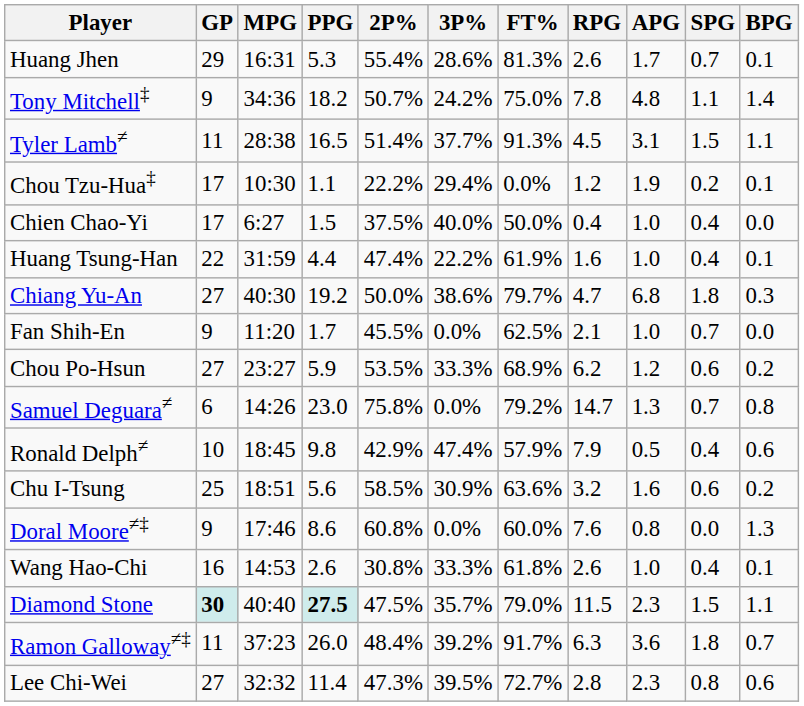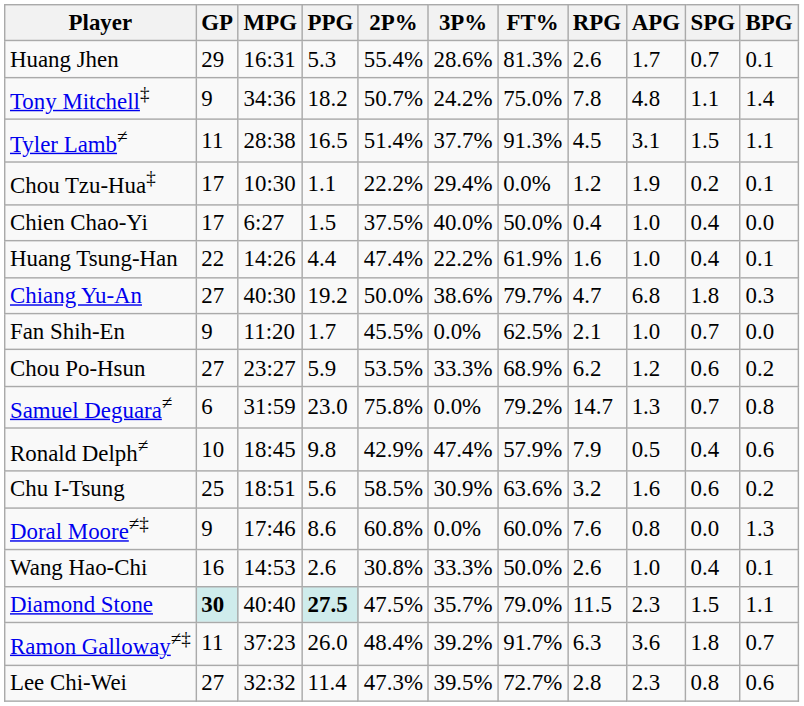(270, 258) 31:59 -> (270, 258) 14:26
(270, 407) 14:26 -> (270, 407) 31:59
(533, 567) 61.8% -> (533, 567) 50.0%
